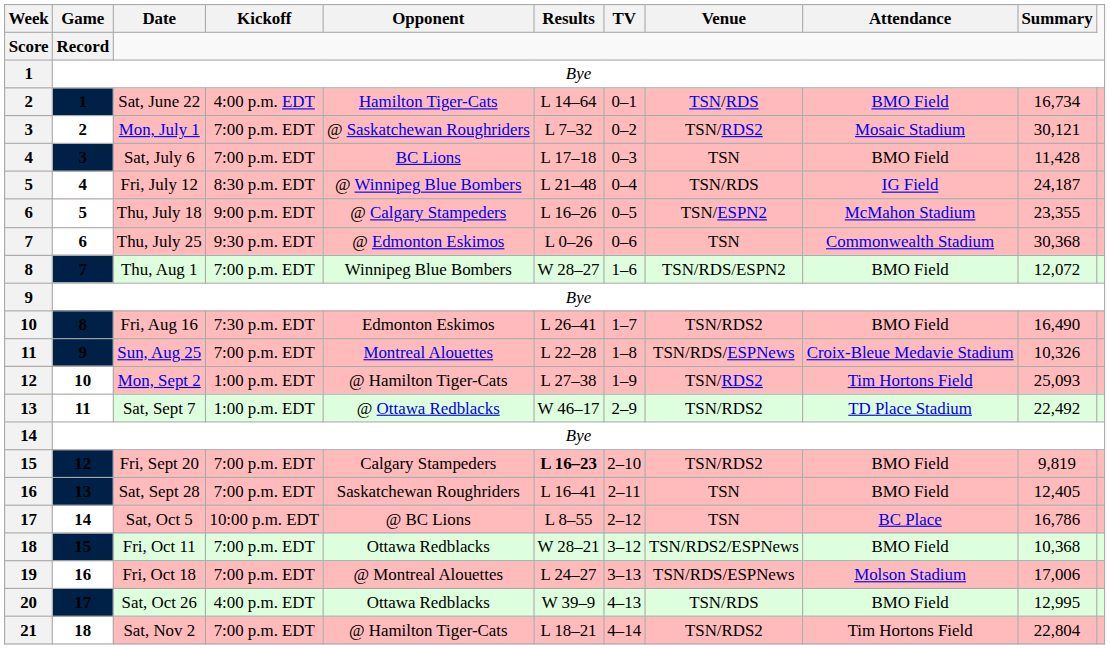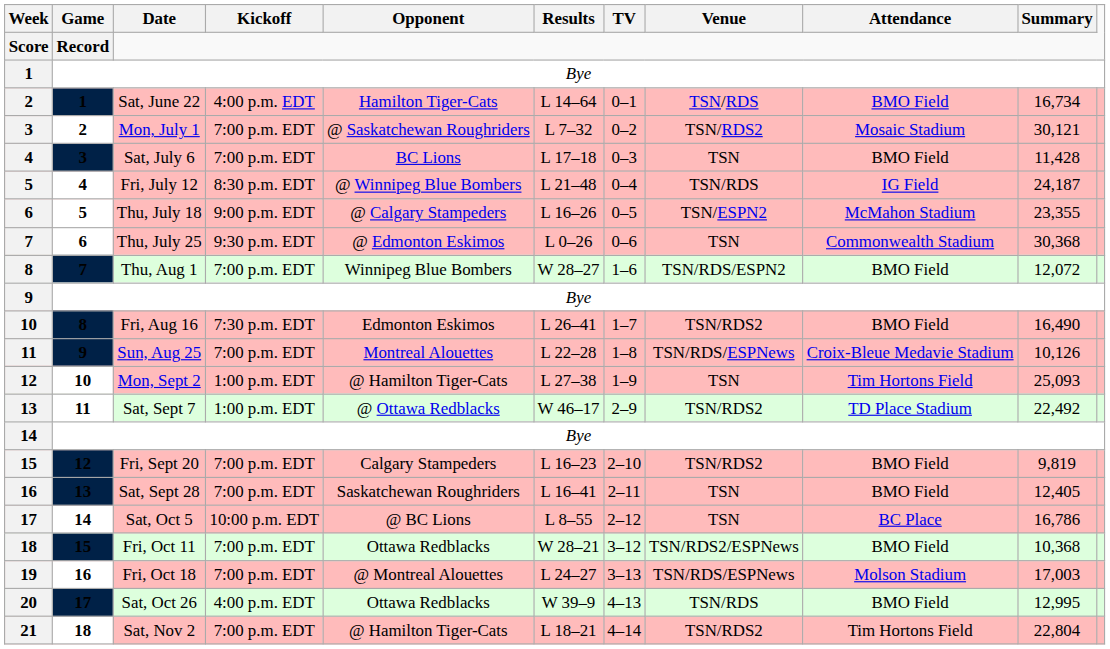(1057, 352) 10,326 -> (1057, 352) 10,126
(724, 380) TSN/RDS2 -> (724, 380) TSN
(569, 463) bold -> (569, 463) normal
(1057, 574) 17,006 -> (1057, 574) 17,003
